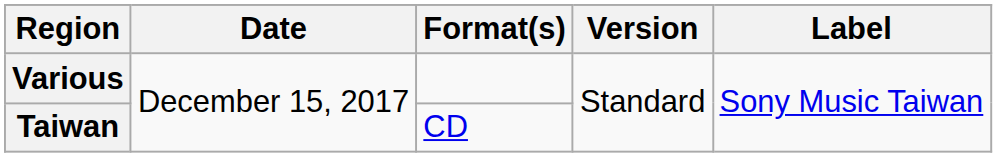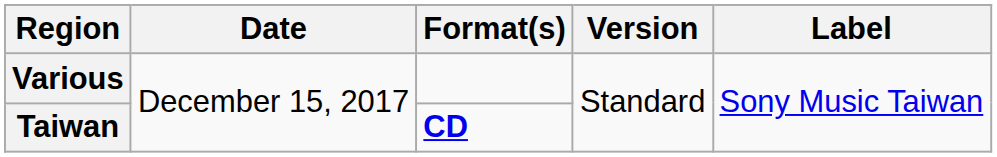(446, 126) normal -> (446, 126) bold
